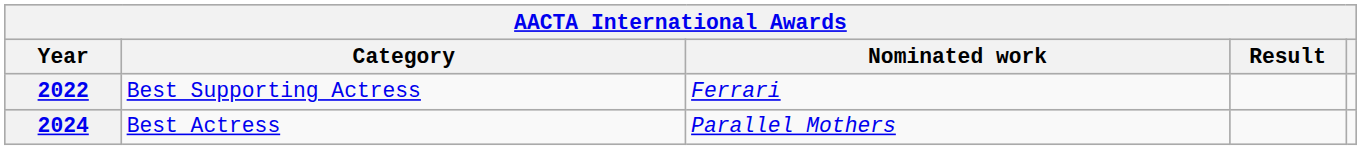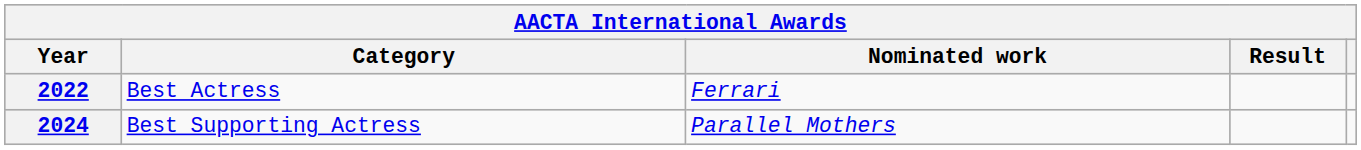(274, 92) Best Supporting Actress -> (203, 92) Best Actress
(203, 126) Best Actress -> (274, 126) Best Supporting Actress
